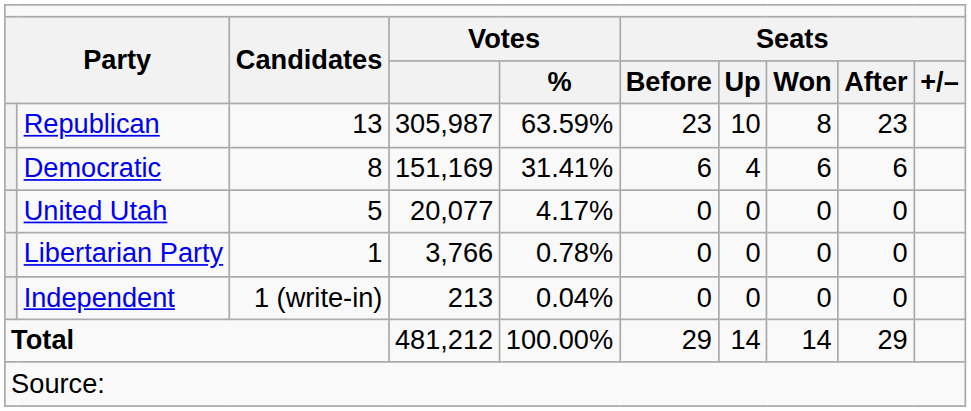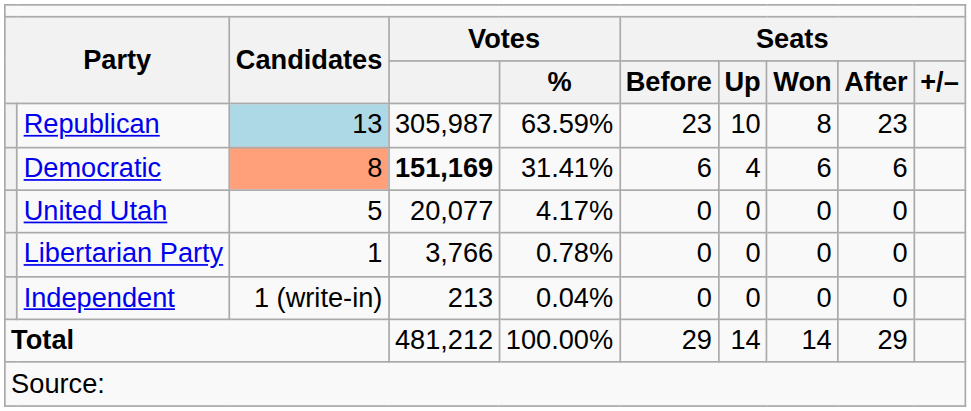(367, 124) no background -> (367, 124) lightblue background
(375, 168) no background -> (375, 168) lightsalmon background
(444, 168) normal -> (444, 168) bold
